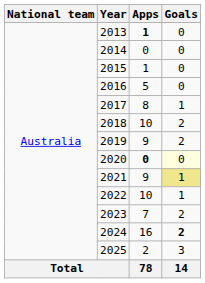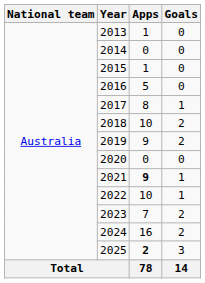(146, 32) bold -> (146, 32) normal
(146, 159) bold -> (146, 159) normal
(181, 159) lightyellow background -> (181, 159) no background
(146, 178) normal -> (146, 178) bold
(181, 178) khaki background -> (181, 178) no background
(181, 232) bold -> (181, 232) normal
(146, 250) normal -> (146, 250) bold
